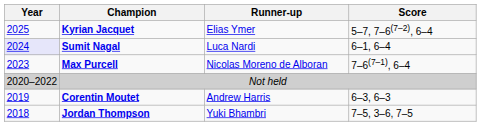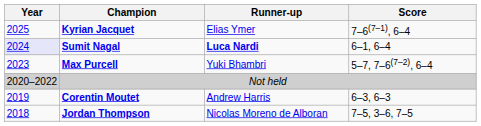(392, 30) 5–7, 7–6(7–2), 6–4 -> (381, 30) 7–6(7–1), 6–4
(231, 47) normal -> (233, 47) bold
(267, 64) Nicolas Moreno de Alboran -> (236, 64) Yuki Bhambri
(381, 64) 7–6(7–1), 6–4 -> (392, 64) 5–7, 7–6(7–2), 6–4
(236, 114) Yuki Bhambri -> (267, 114) Nicolas Moreno de Alboran
